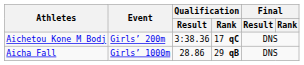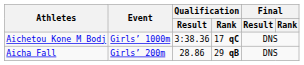(138, 39) Girls’ 200m -> (140, 39) Girls’ 1000m
(140, 53) Girls’ 1000m -> (138, 53) Girls’ 200m
